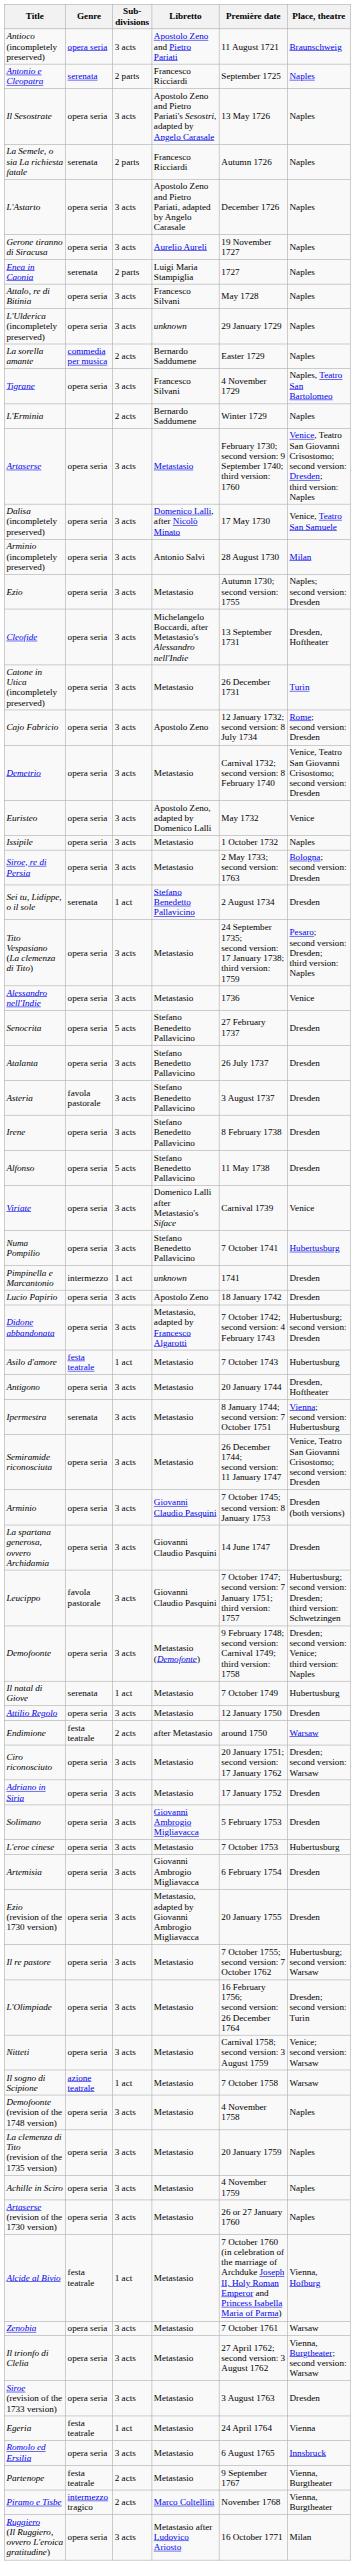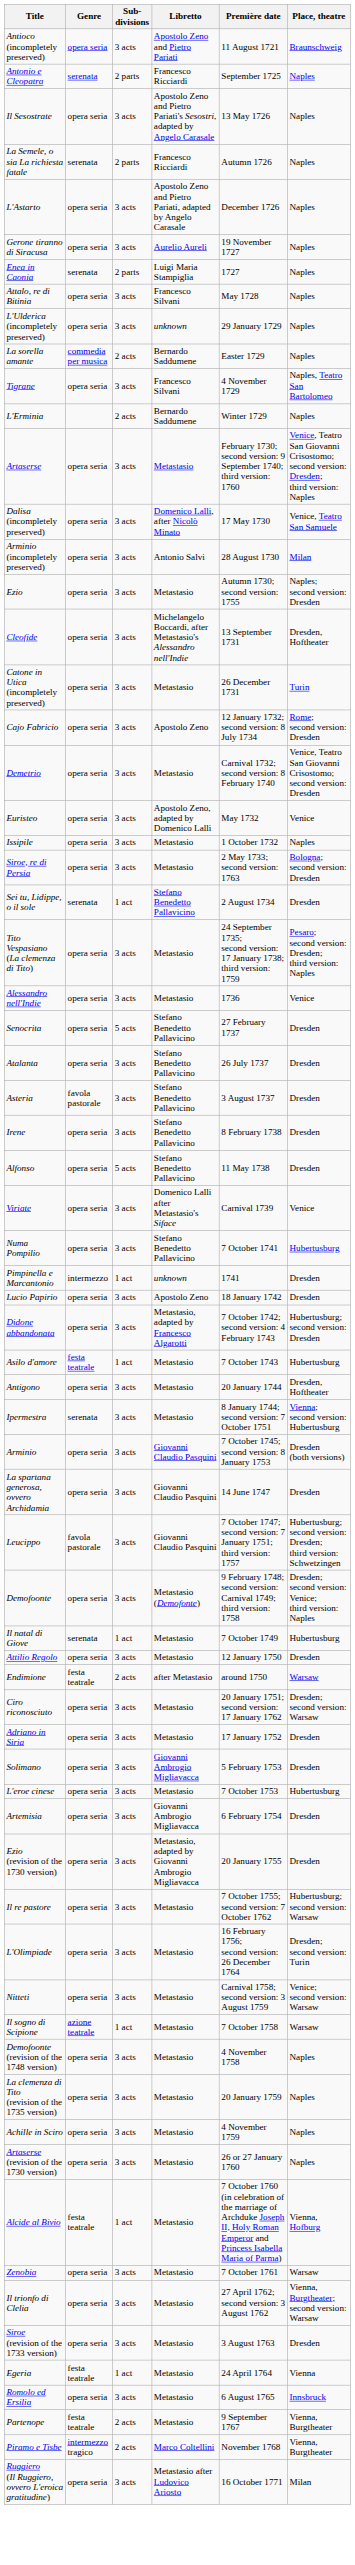- row: (29, 1462)
